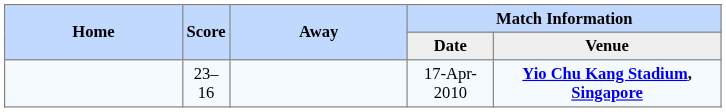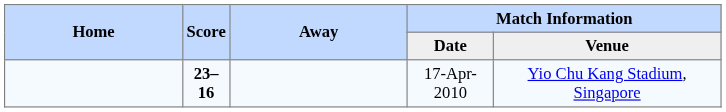(206, 83) normal -> (206, 83) bold
(607, 83) bold -> (607, 83) normal
